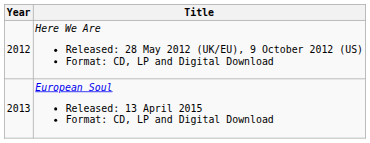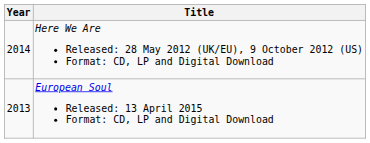(19, 50) 2012 -> (19, 50) 2014
